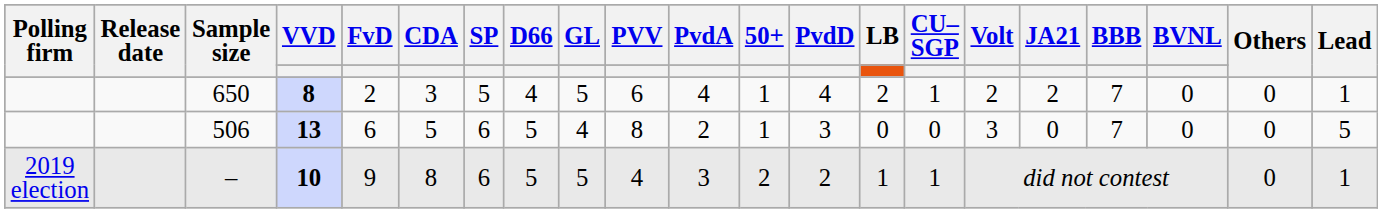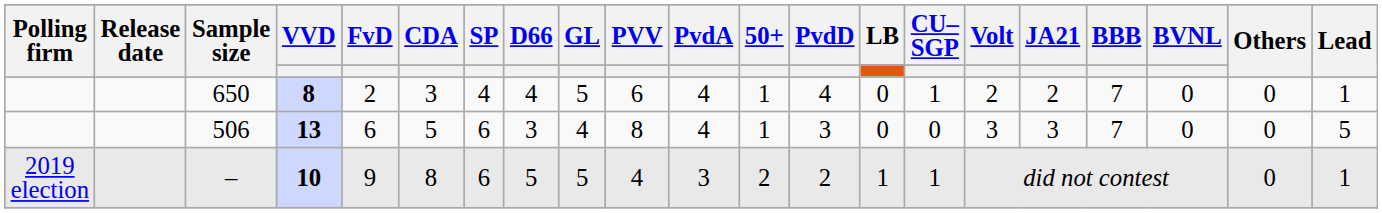(484, 94) 5 -> (484, 94) 4
(883, 94) 2 -> (883, 94) 0
(531, 130) 5 -> (531, 130) 3
(704, 130) 2 -> (704, 130) 4
(1053, 130) 0 -> (1053, 130) 3
